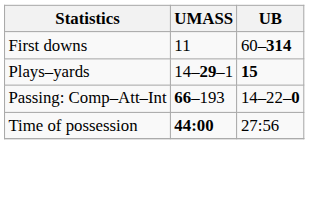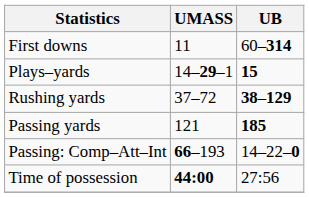+ row: (57, 98)
+ row: (54, 125)
